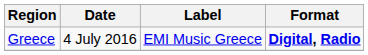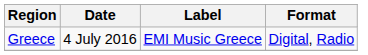(315, 38) bold -> (311, 38) normal
